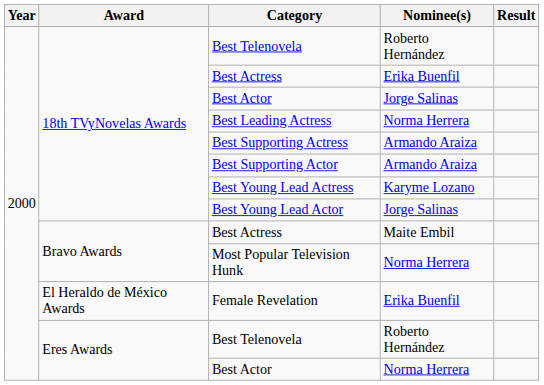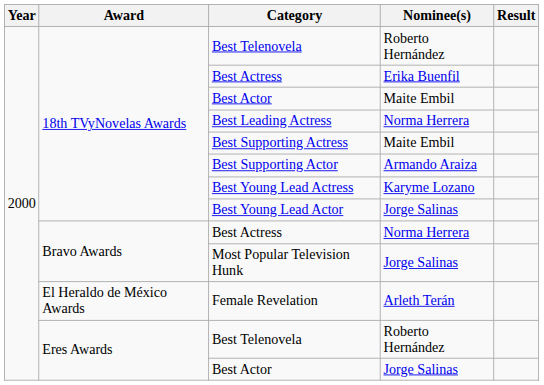(421, 98) Jorge Salinas -> (419, 98) Maite Embil
(430, 143) Armando Araiza -> (419, 143) Maite Embil
(419, 232) Maite Embil -> (426, 232) Norma Herrera
(426, 262) Norma Herrera -> (421, 262) Jorge Salinas
(422, 300) Erika Buenfil -> (419, 300) Arleth Terán
(426, 369) Norma Herrera -> (421, 369) Jorge Salinas
